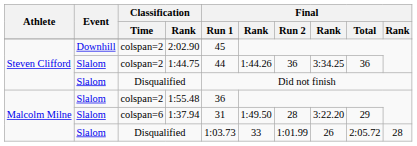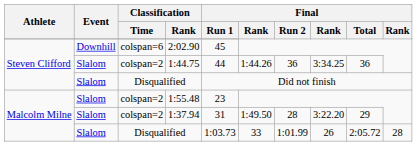(142, 47) colspan=2 -> (142, 47) colspan=6
(220, 98) 36 -> (220, 98) 23
(142, 116) colspan=6 -> (142, 116) colspan=2
